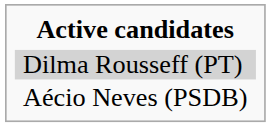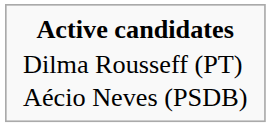(133, 64) lightgrey background -> (133, 64) no background
